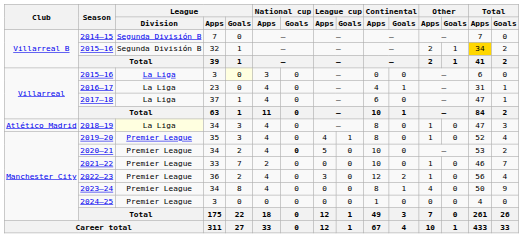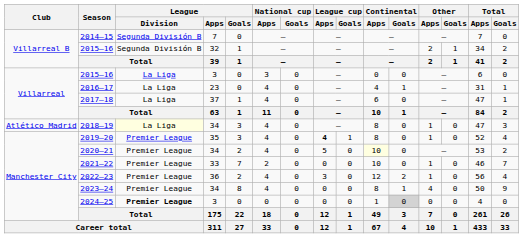(480, 49) gold background -> (480, 49) no background
(239, 74) lightyellow background -> (239, 74) no background
(325, 138) normal -> (325, 138) bold
(297, 150) bold -> (297, 150) normal
(376, 150) no background -> (376, 150) lightyellow background
(159, 201) normal -> (159, 201) bold
(404, 201) no background -> (404, 201) lightgrey background
